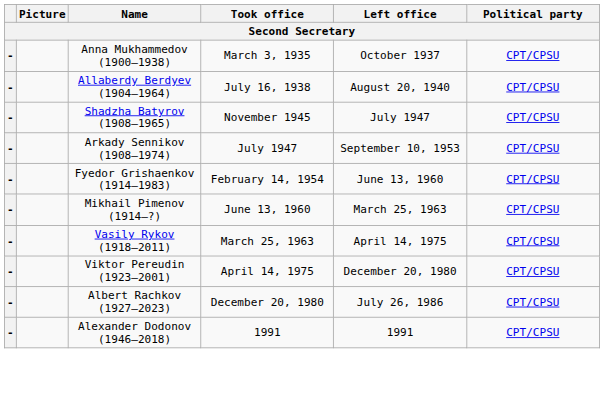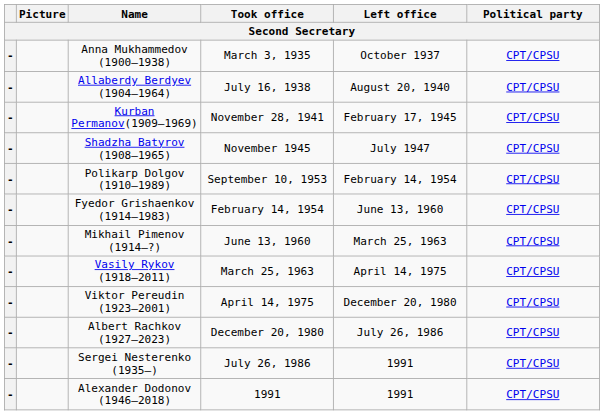+ row: (135, 117)
- row: (135, 148)
+ row: (135, 179)
+ row: (135, 363)
